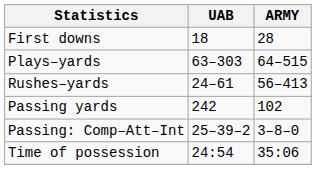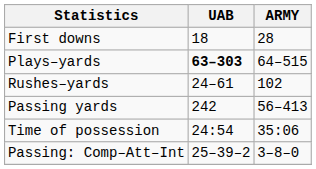(217, 62) normal -> (217, 62) bold
(282, 85) 56–413 -> (270, 85) 102
(270, 108) 102 -> (282, 108) 56–413
rows swapped: (96, 130) <-> (84, 153)
